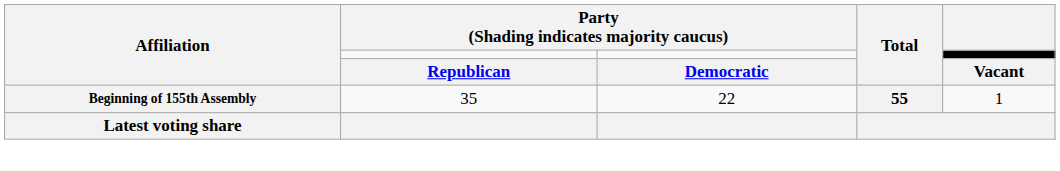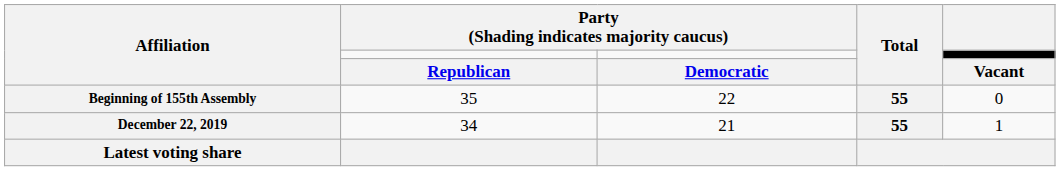(999, 98) 1 -> (999, 98) 0
+ row: (173, 125)
